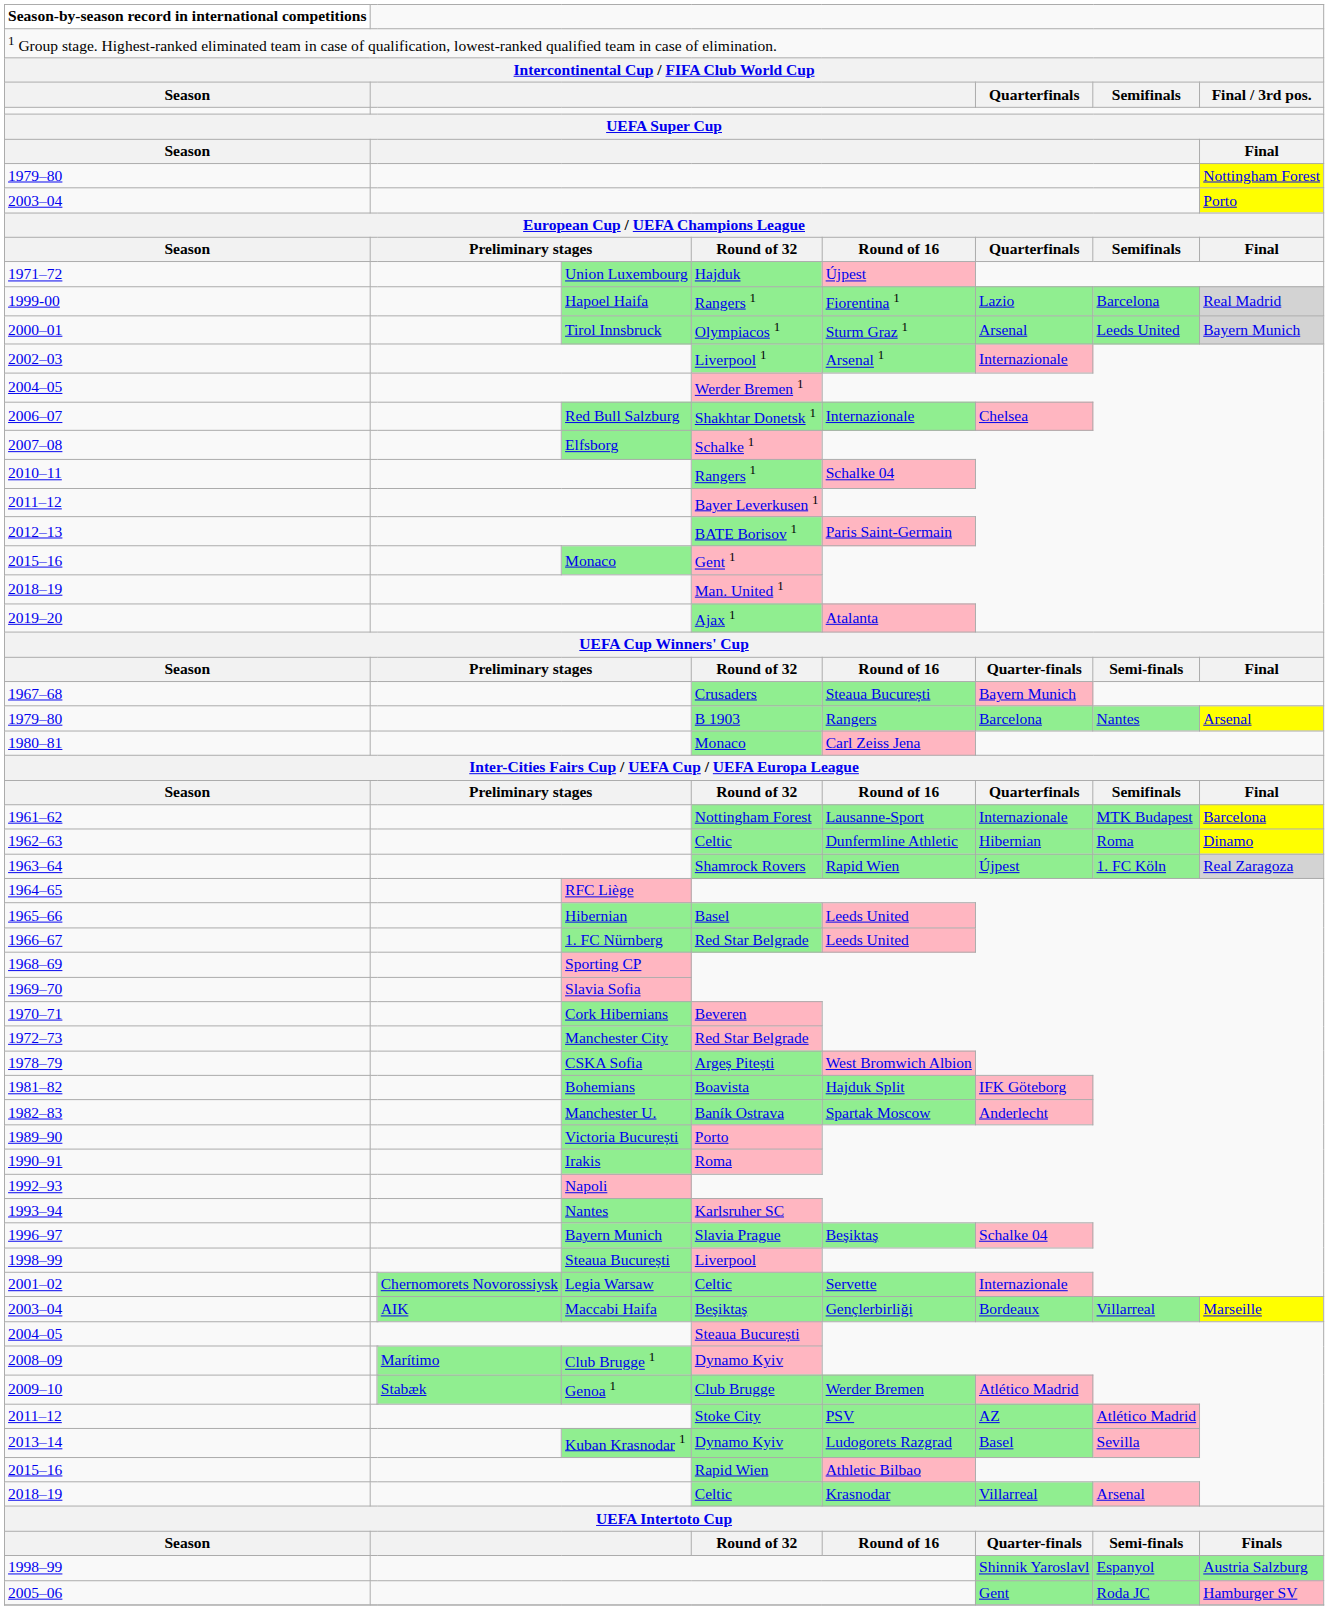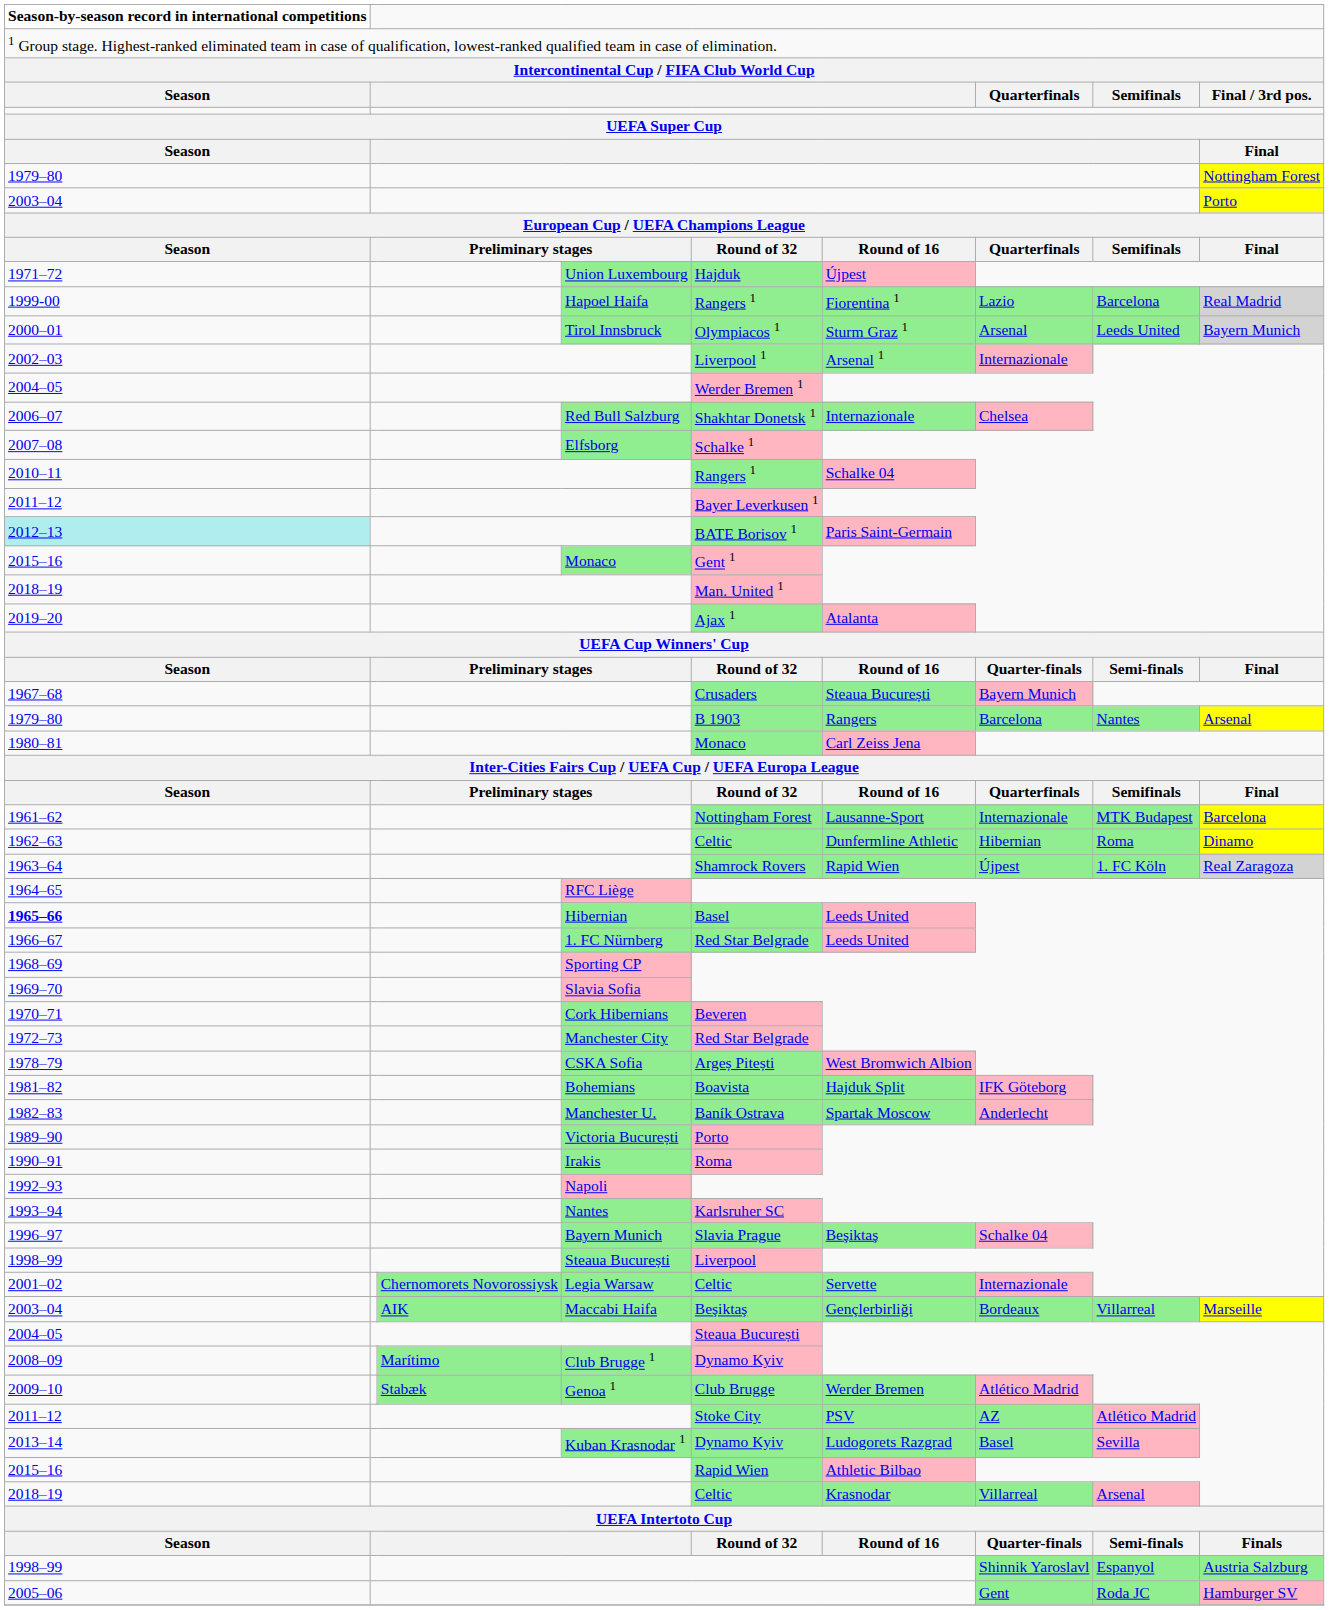(35, 531) no background -> (35, 531) paleturquoise background
(35, 915) normal -> (35, 915) bold
